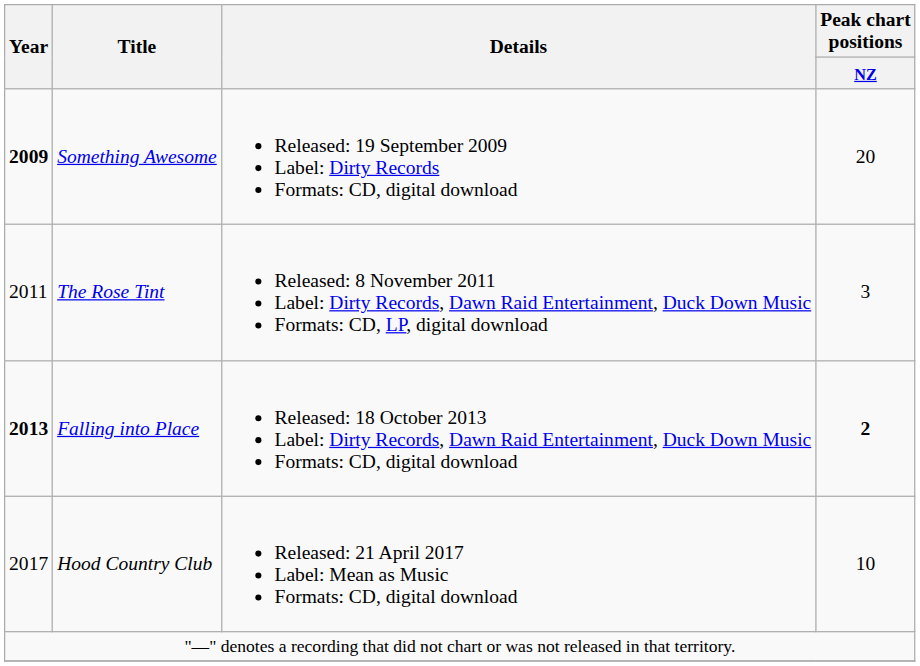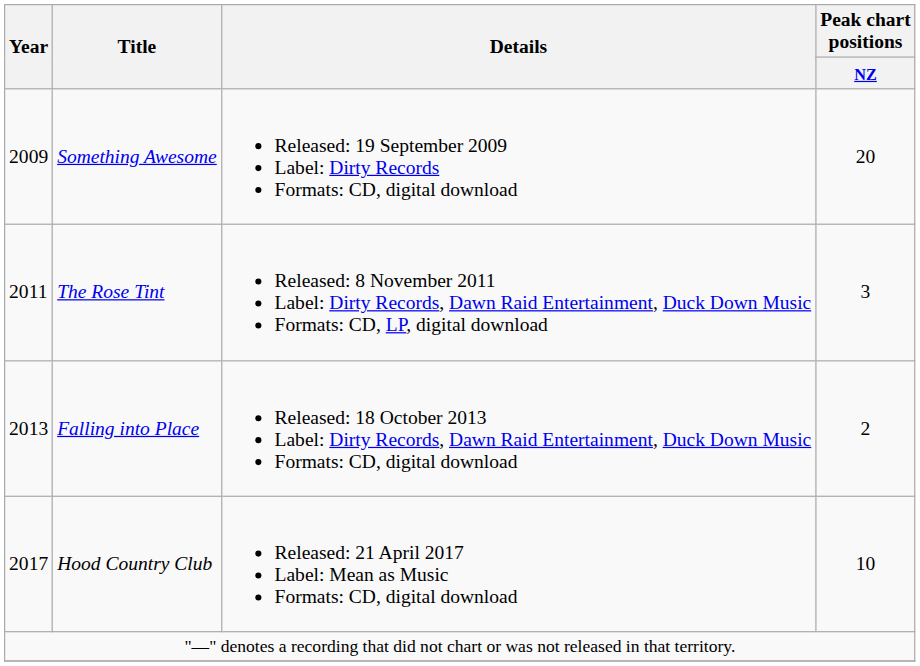(29, 156) bold -> (29, 156) normal
(29, 428) bold -> (29, 428) normal
(865, 428) bold -> (865, 428) normal
